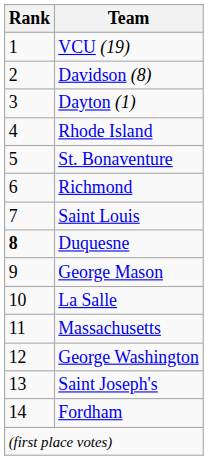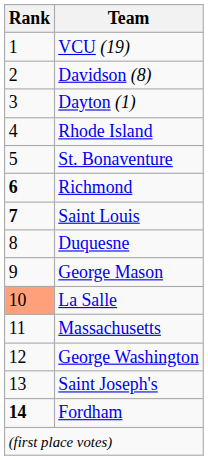(13, 187) normal -> (13, 187) bold
(13, 215) normal -> (13, 215) bold
(13, 243) bold -> (13, 243) normal
(18, 300) no background -> (18, 300) lightsalmon background
(18, 412) normal -> (18, 412) bold
